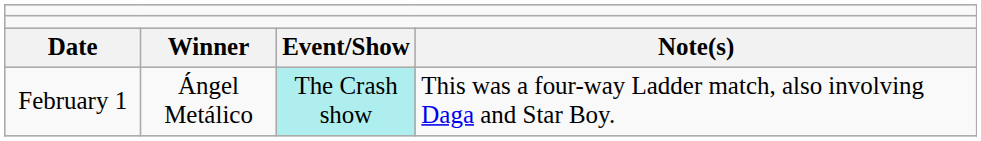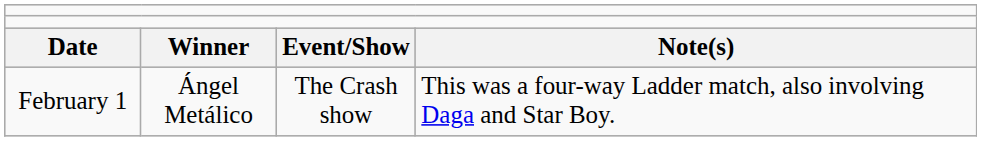(346, 100) paleturquoise background -> (346, 100) no background
